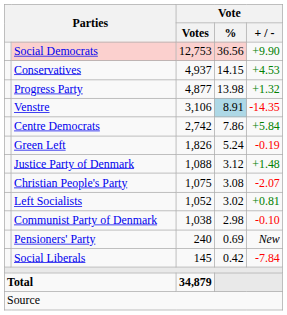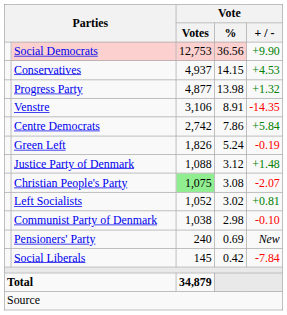(233, 107) lightblue background -> (233, 107) no background
(198, 182) no background -> (198, 182) lightgreen background
